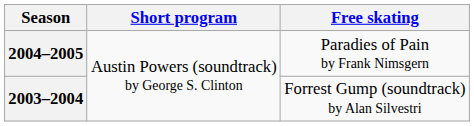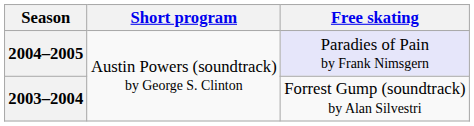(375, 53) no background -> (375, 53) lavender background
